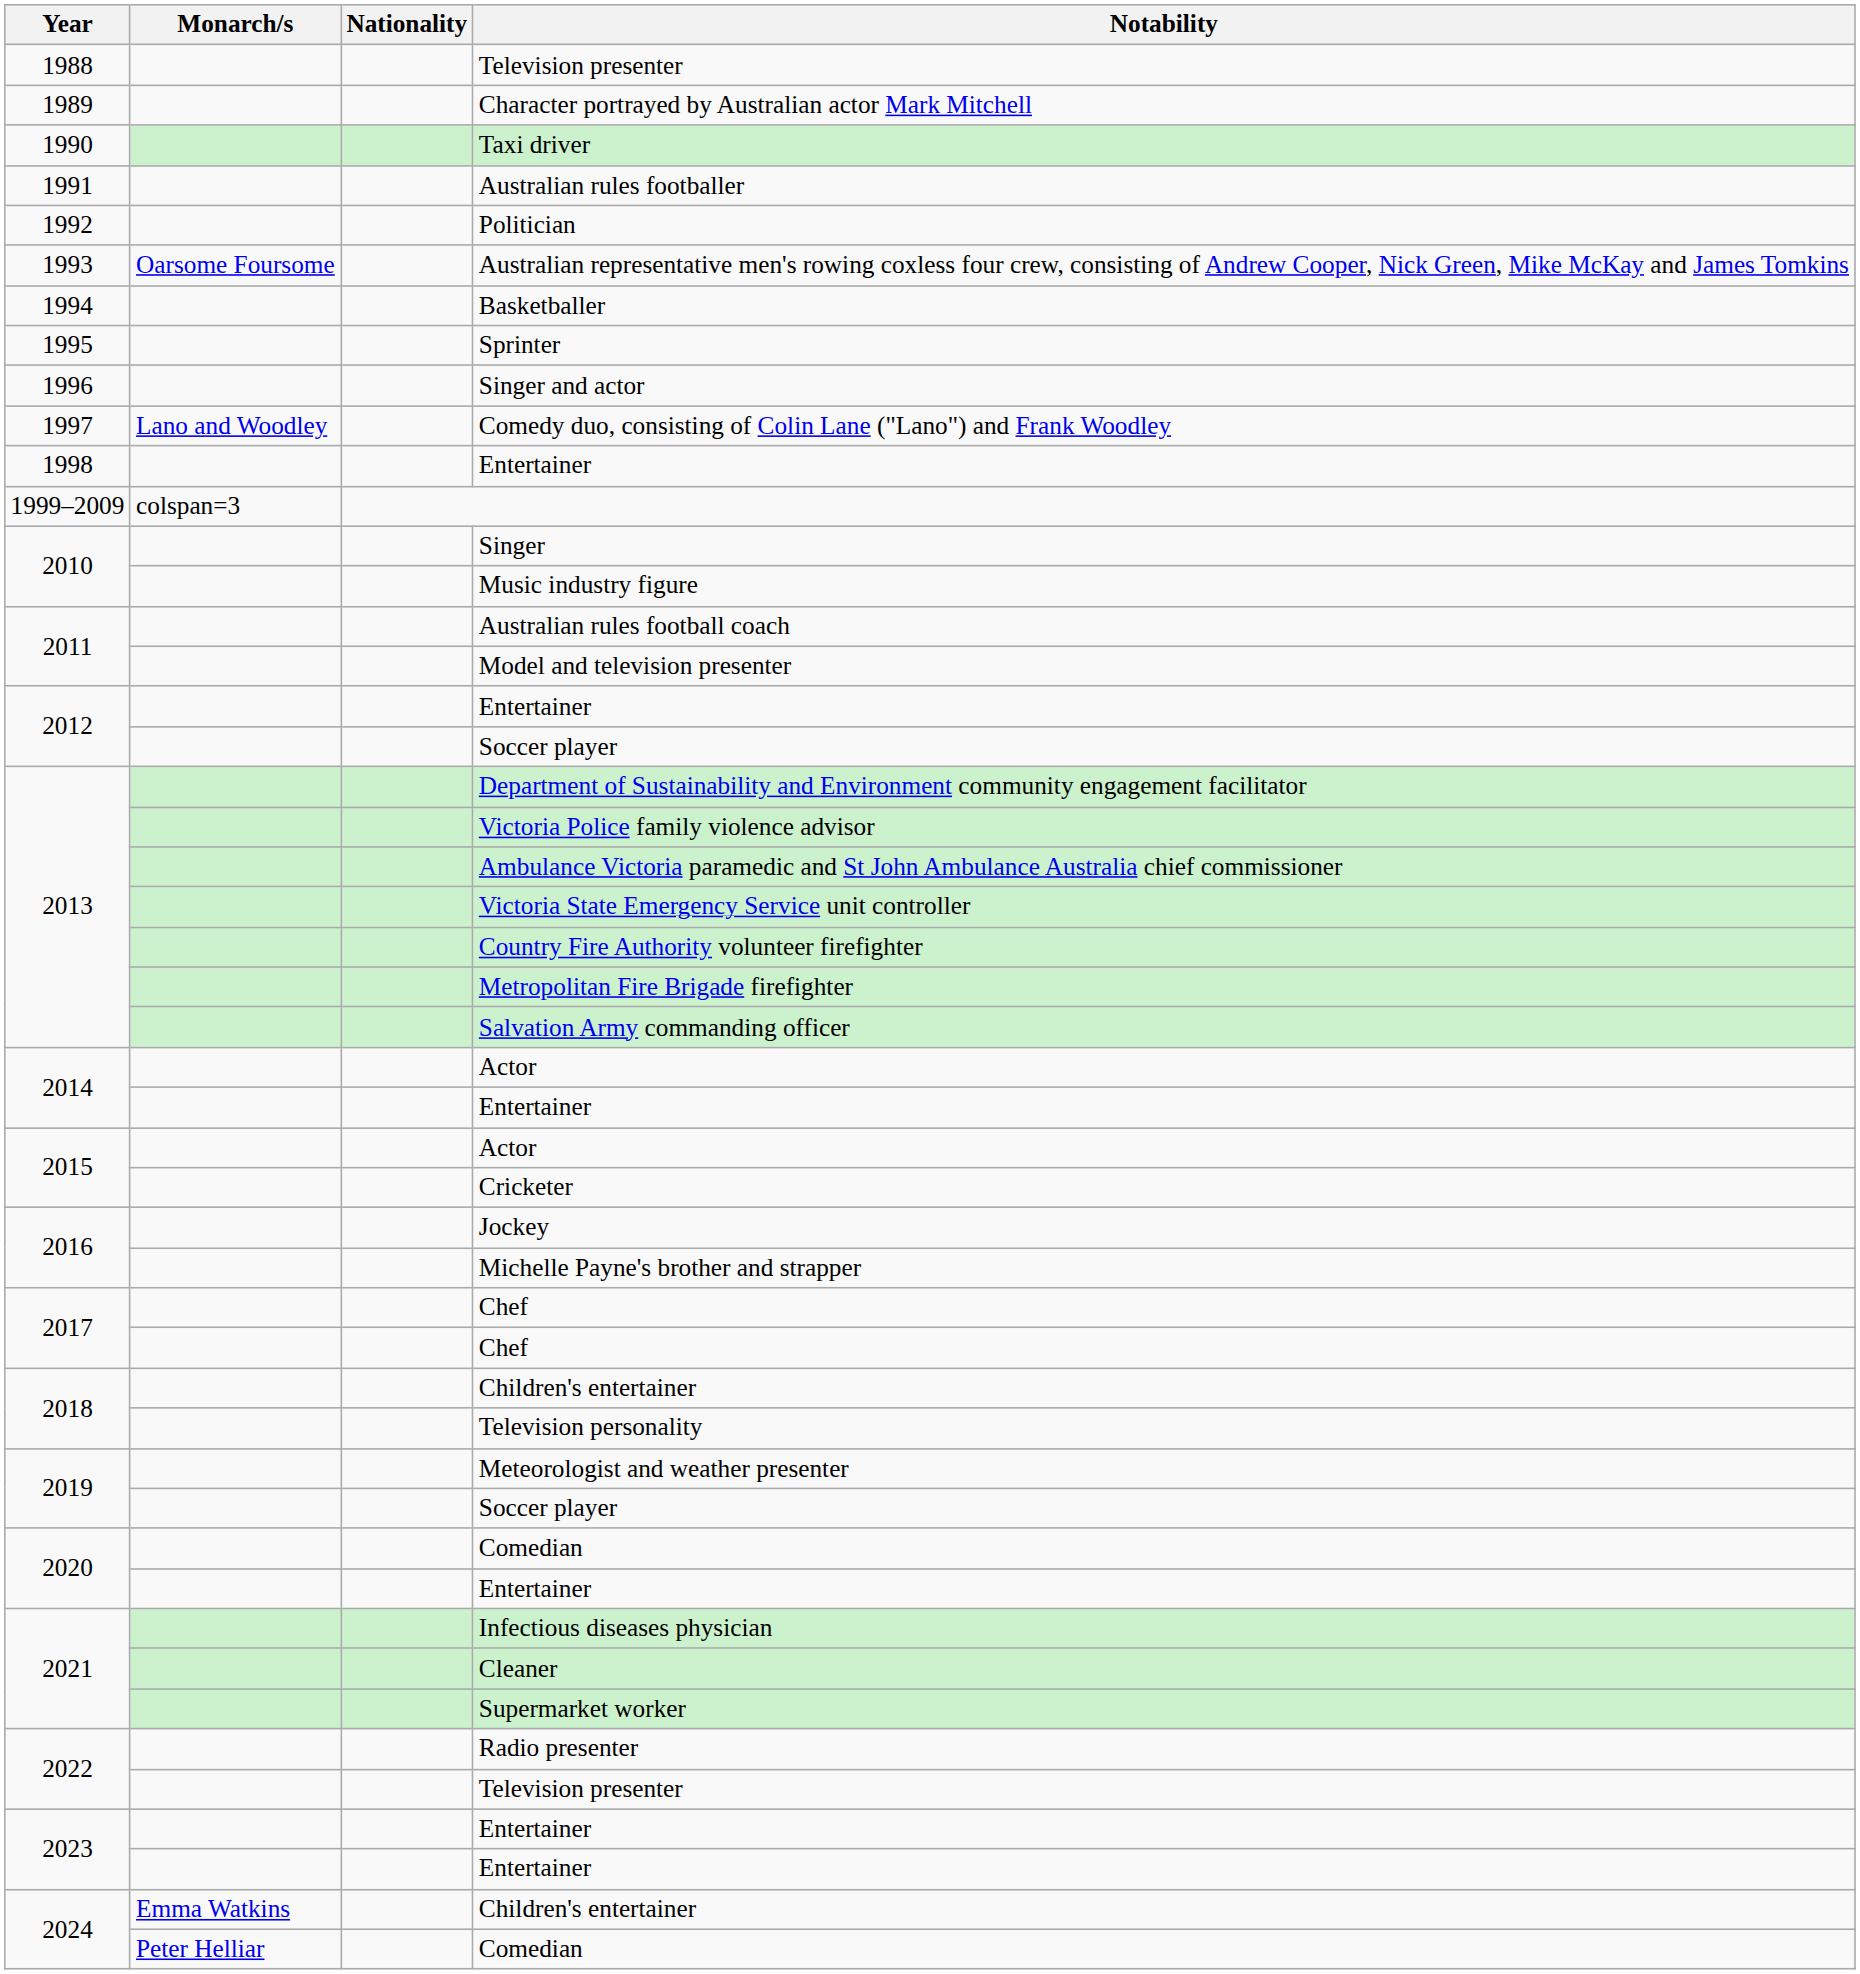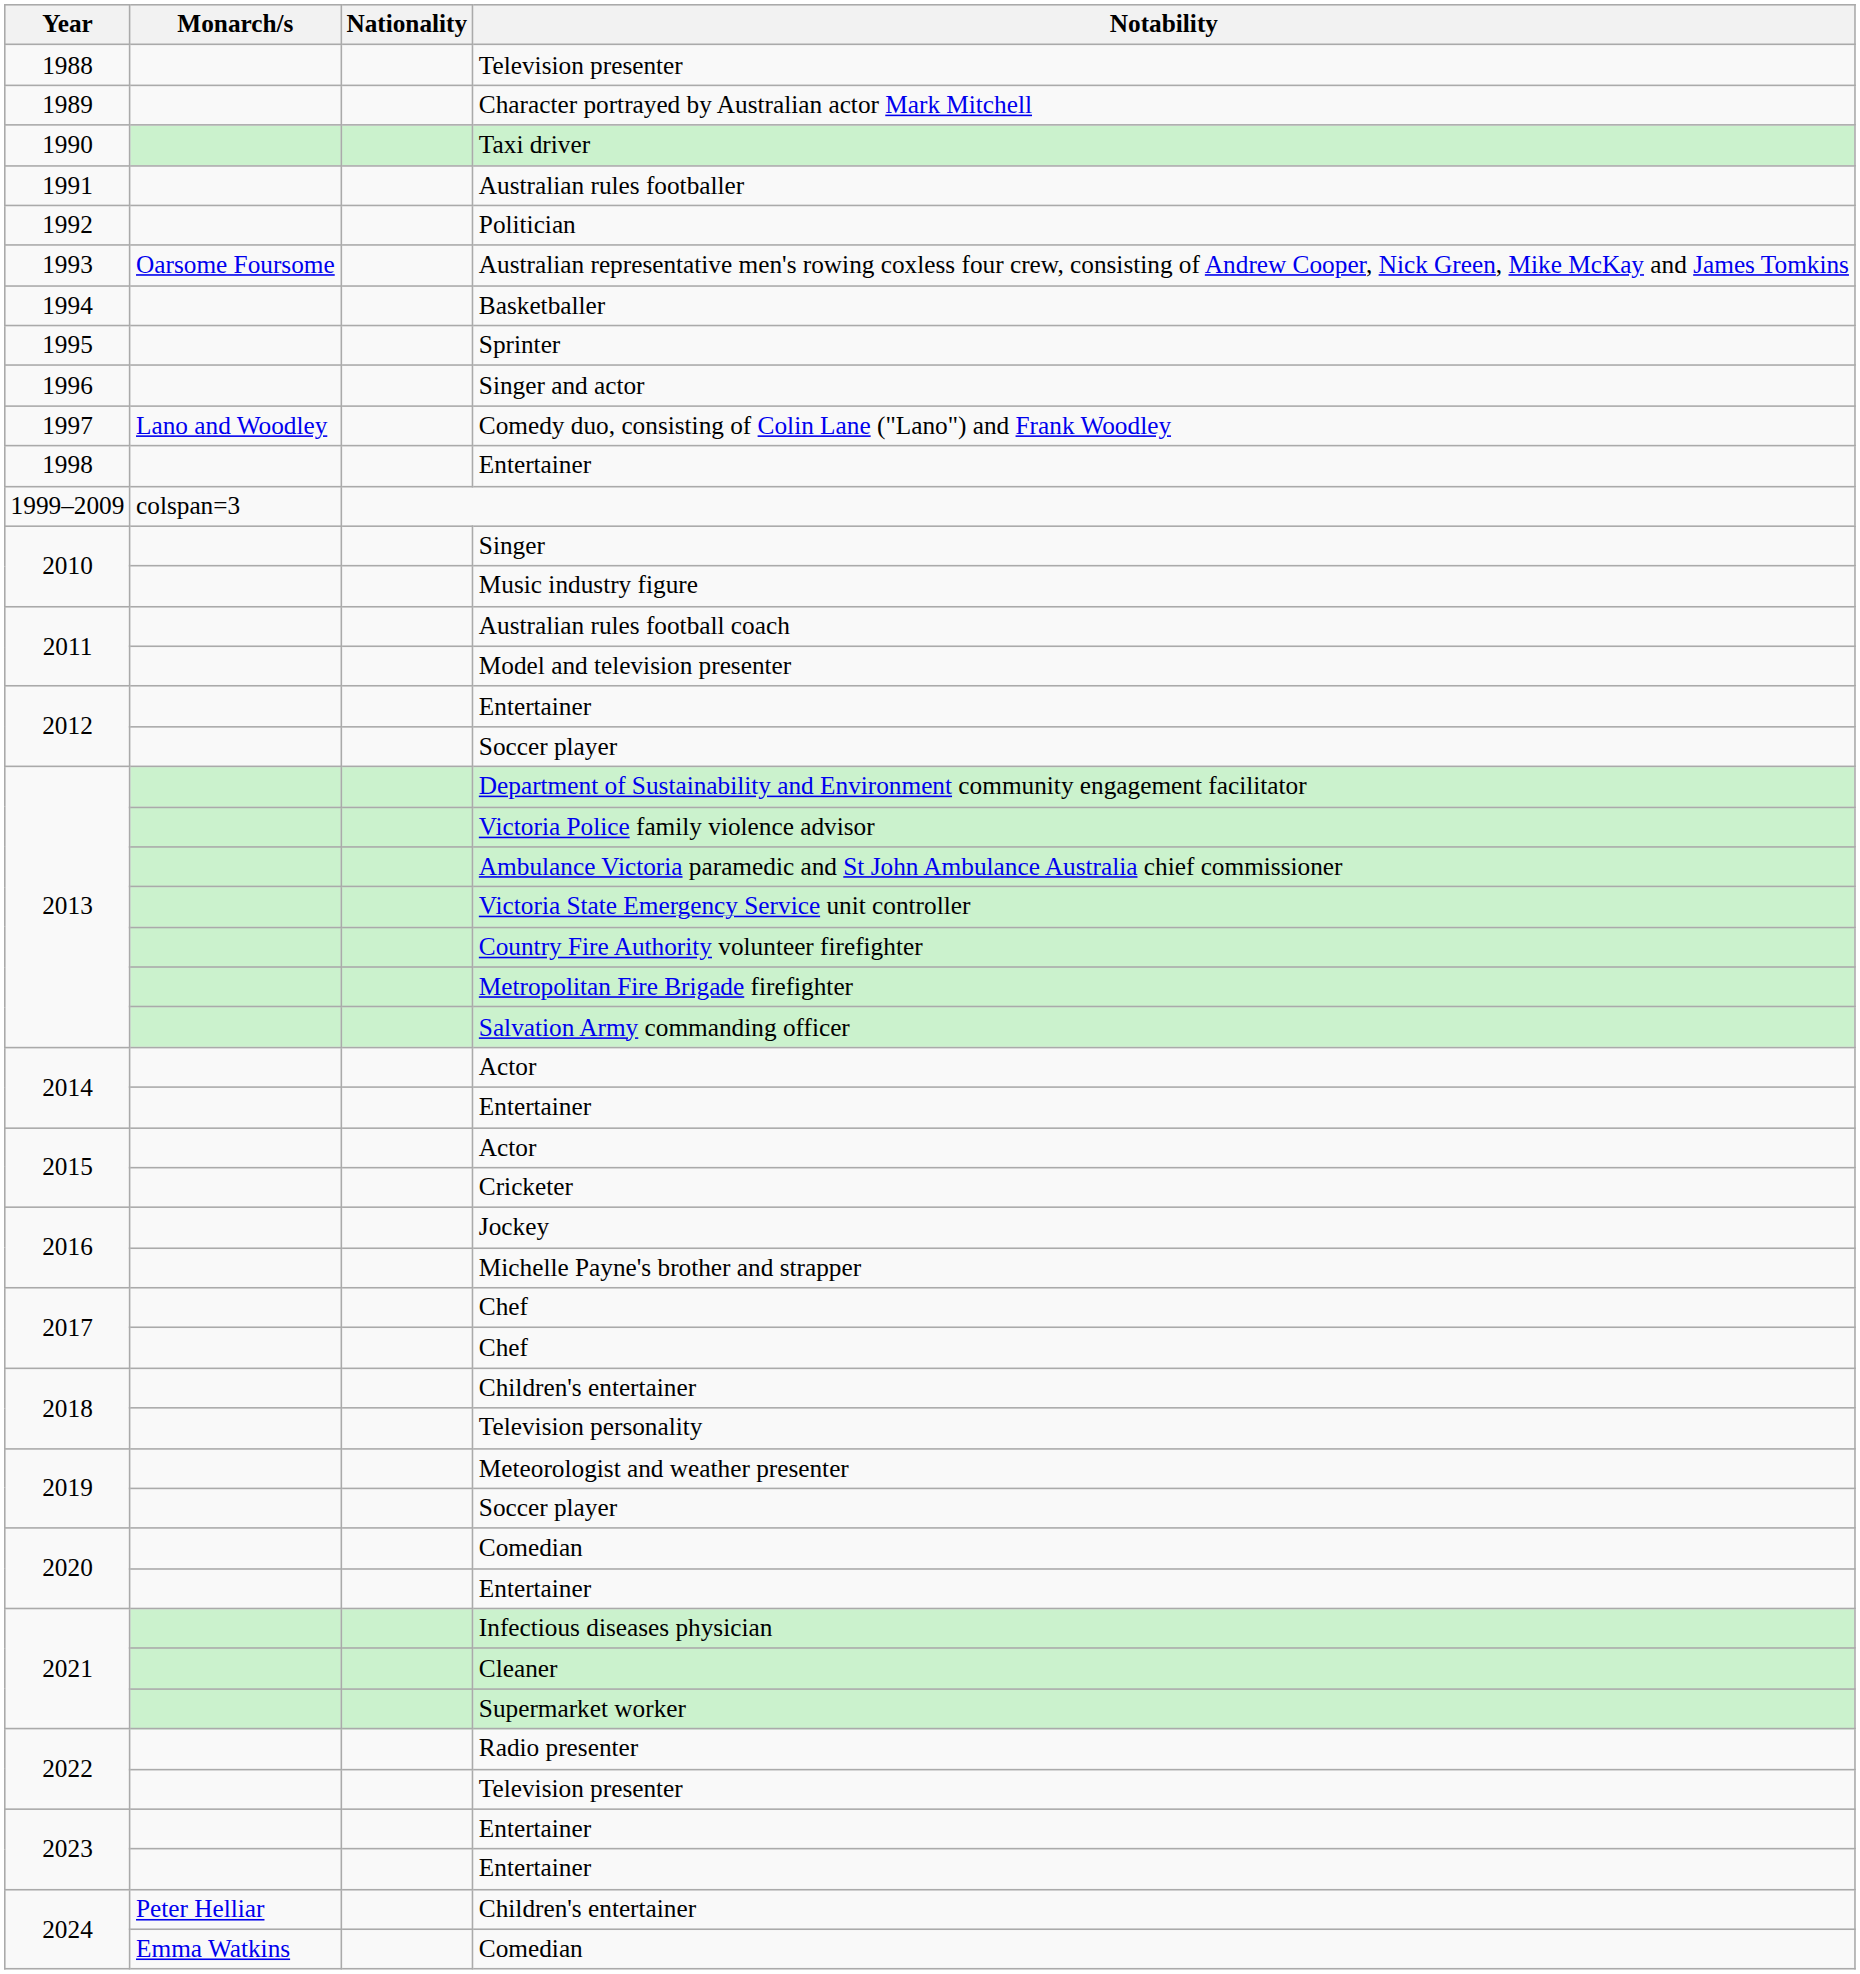(213, 1908) Emma Watkins -> (200, 1908) Peter Helliar
(200, 1948) Peter Helliar -> (213, 1948) Emma Watkins
